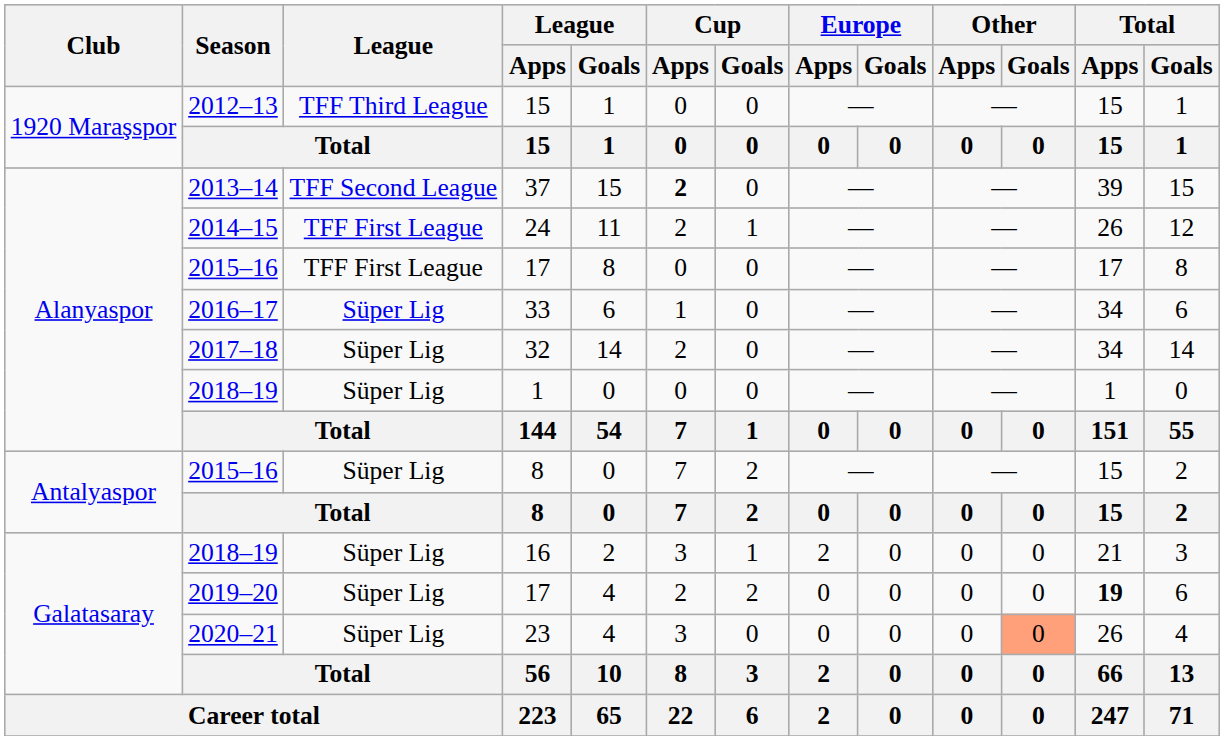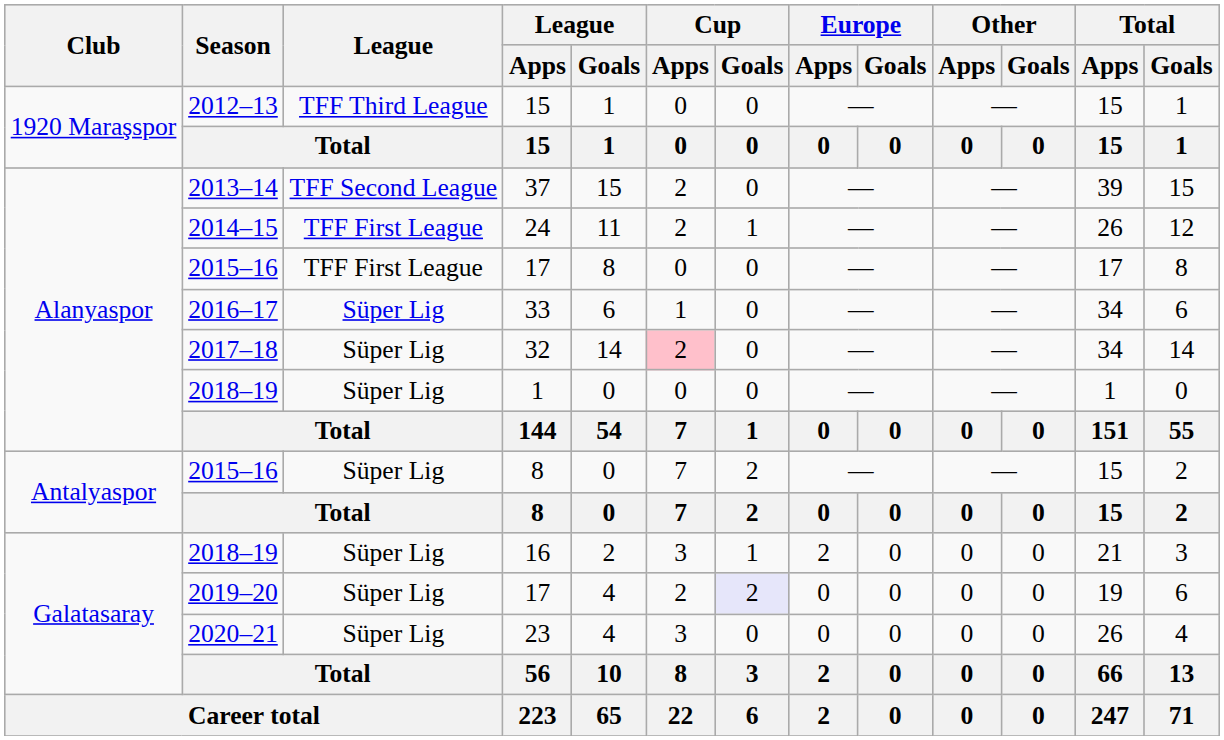(681, 187) bold -> (681, 187) normal
(681, 349) no background -> (681, 349) pink background
(752, 593) no background -> (752, 593) lavender background
(1110, 593) bold -> (1110, 593) normal
(1038, 633) lightsalmon background -> (1038, 633) no background
